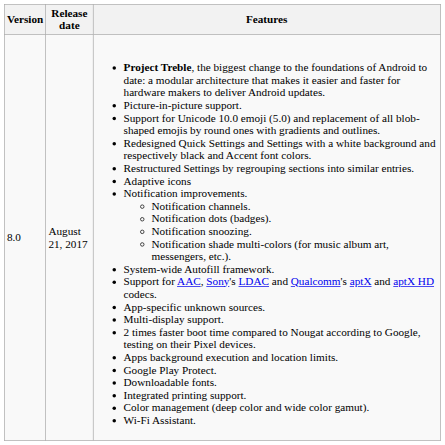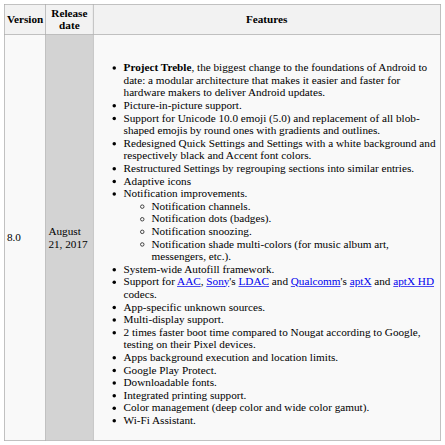(68, 237) no background -> (68, 237) lightgrey background
